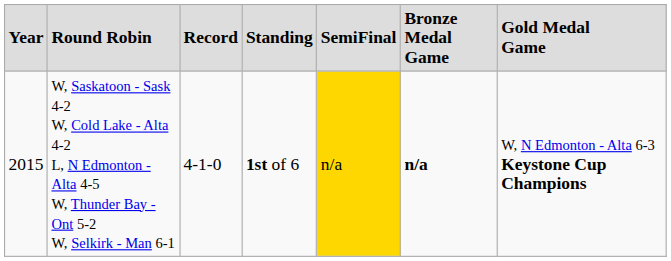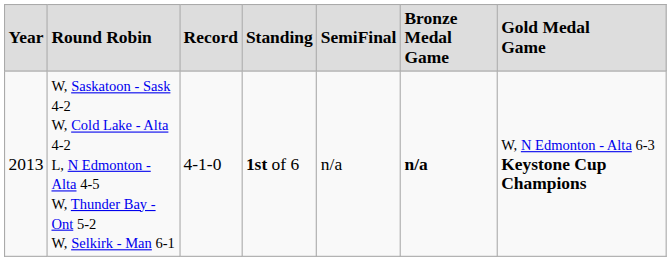(26, 163) 2015 -> (26, 163) 2013
(331, 163) gold background -> (331, 163) no background
